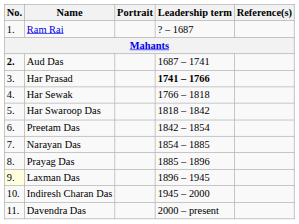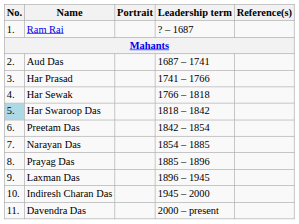(11, 62) bold -> (11, 62) normal
(184, 78) bold -> (184, 78) normal
(11, 111) no background -> (11, 111) lightblue background
(11, 177) lightyellow background -> (11, 177) no background
